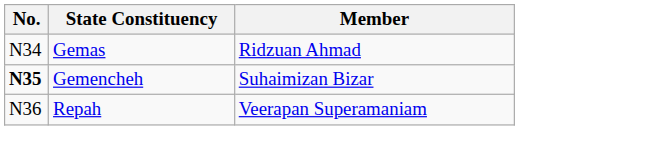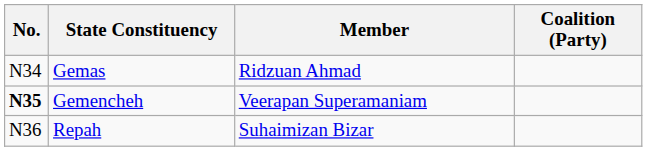+ column: (578, 30)
(306, 79) Suhaimizan Bizar -> (333, 100) Veerapan Superamaniam
(333, 109) Veerapan Superamaniam -> (306, 130) Suhaimizan Bizar
